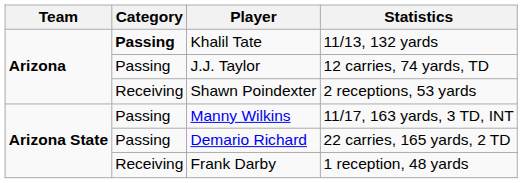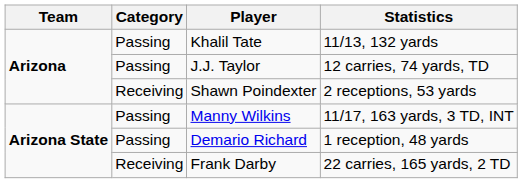(145, 41) bold -> (143, 41) normal
(417, 140) 22 carries, 165 yards, 2 TD -> (396, 140) 1 reception, 48 yards
(396, 165) 1 reception, 48 yards -> (417, 165) 22 carries, 165 yards, 2 TD
